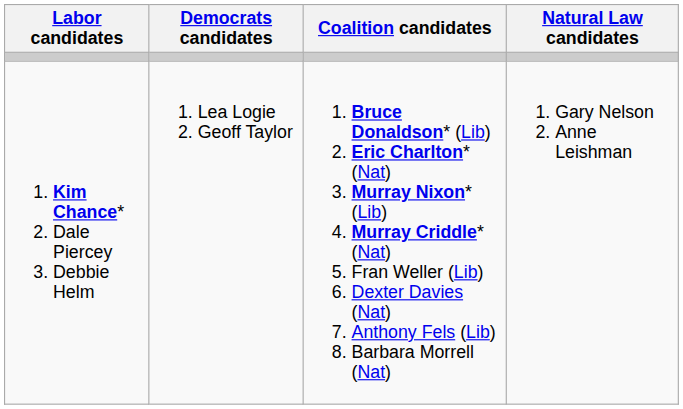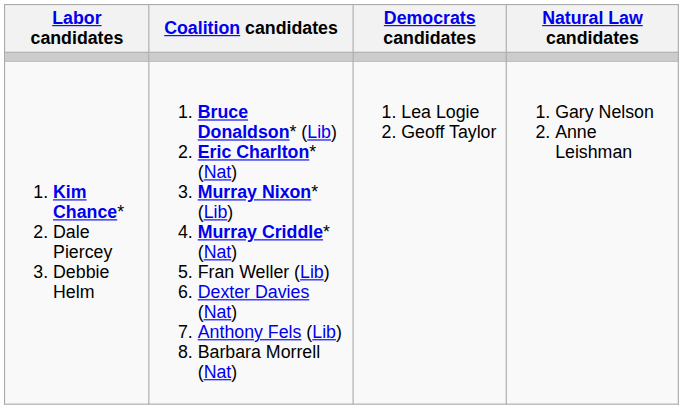columns swapped: (405, 28) <-> (226, 28)
